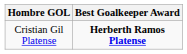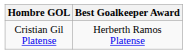(127, 35) bold -> (127, 35) normal
